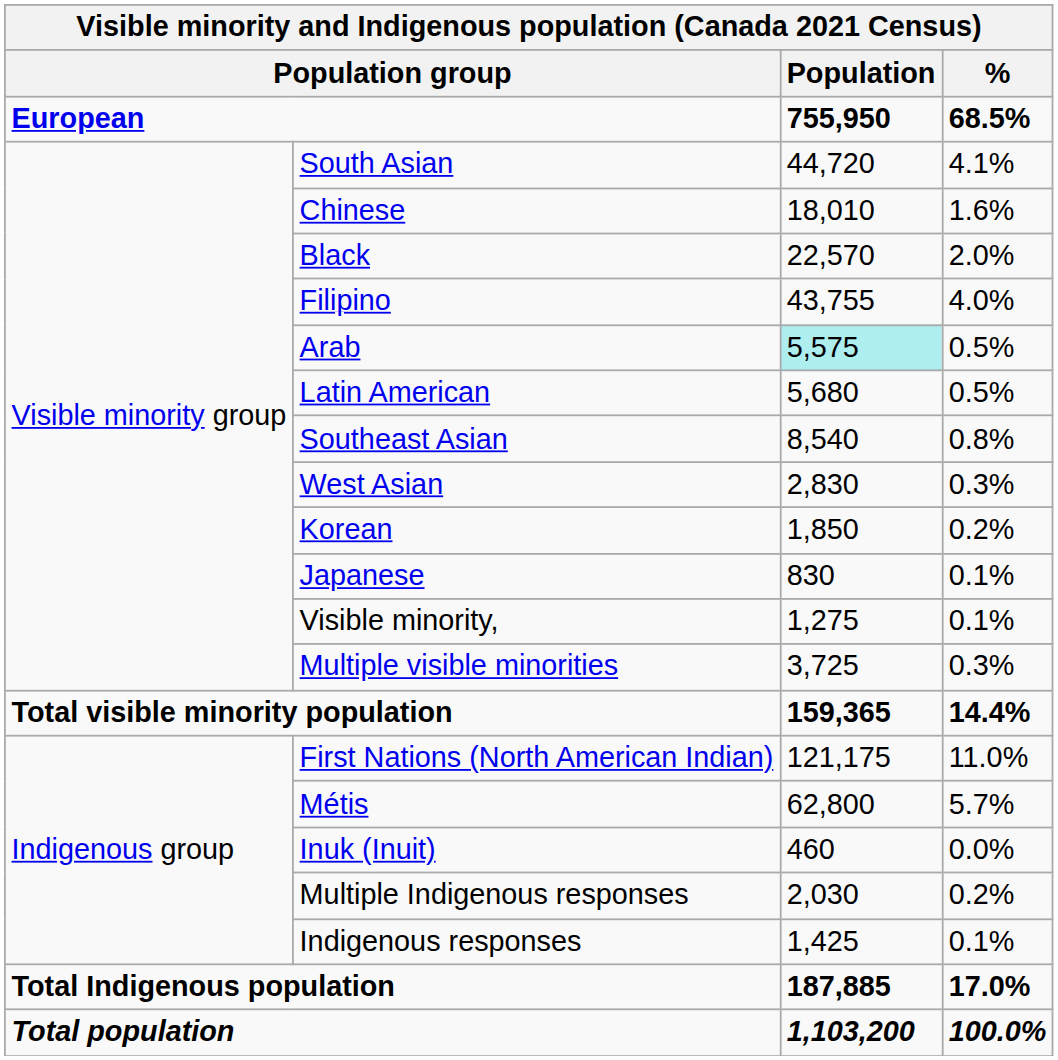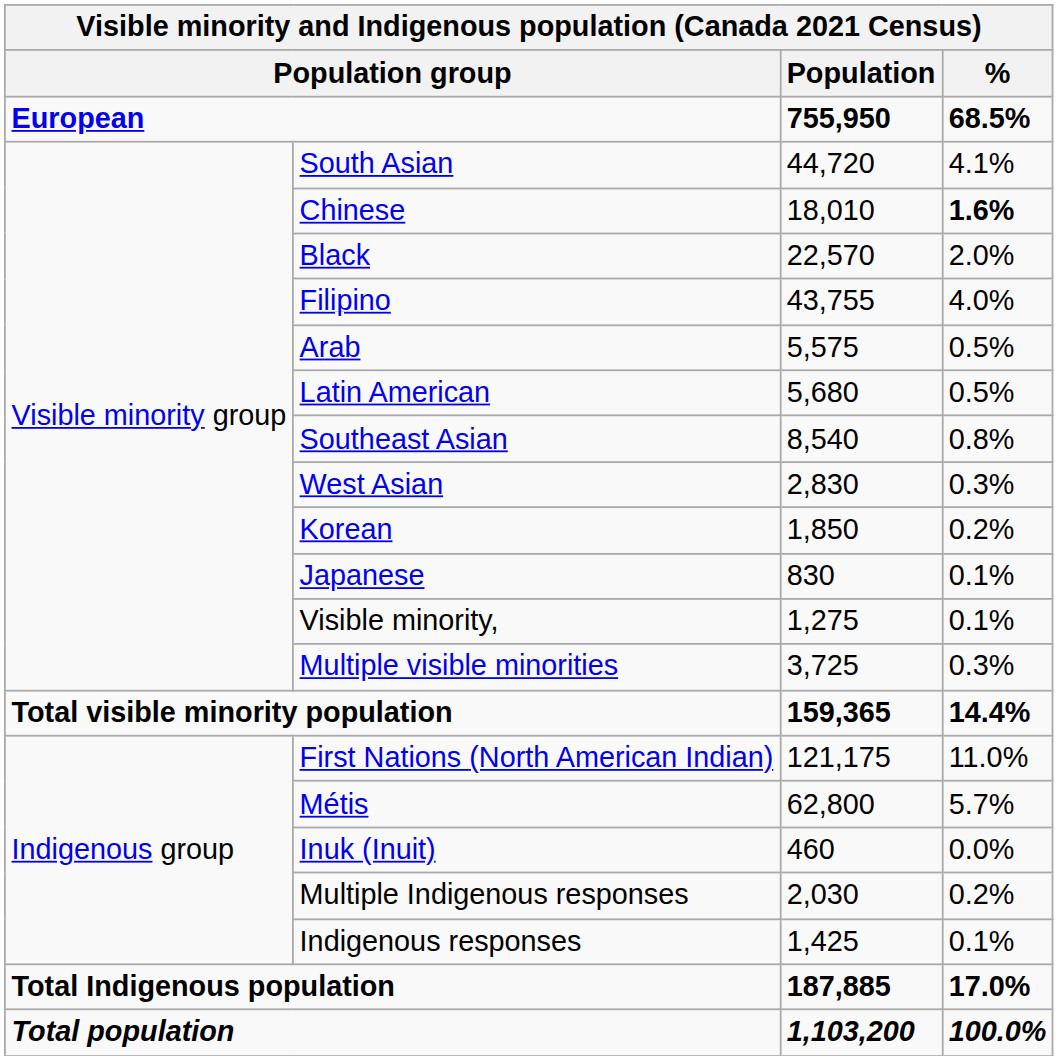(982, 210) normal -> (982, 210) bold
(823, 347) paleturquoise background -> (823, 347) no background
